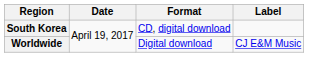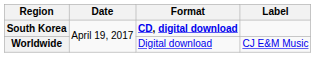(184, 28) normal -> (188, 28) bold
